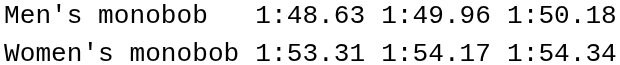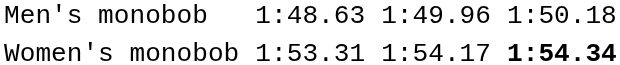(562, 54) normal -> (562, 54) bold
